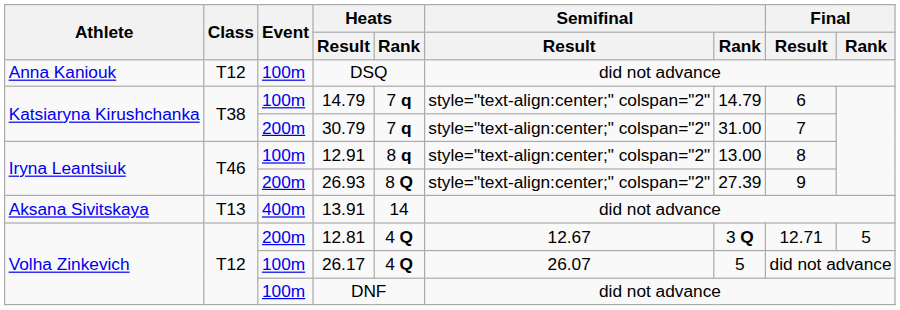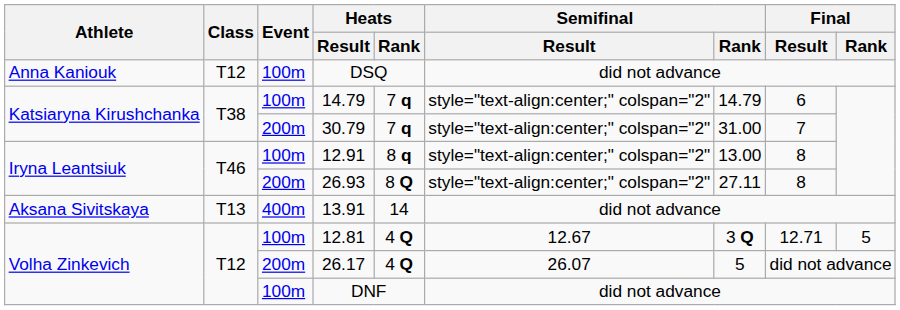(740, 182) 27.39 -> (740, 182) 27.11
(801, 182) 9 -> (801, 182) 8
(284, 237) 200m -> (284, 237) 100m
(284, 264) 100m -> (284, 264) 200m
